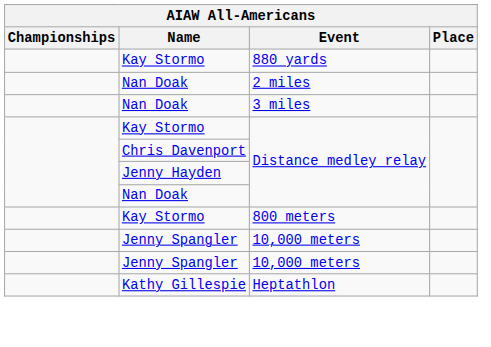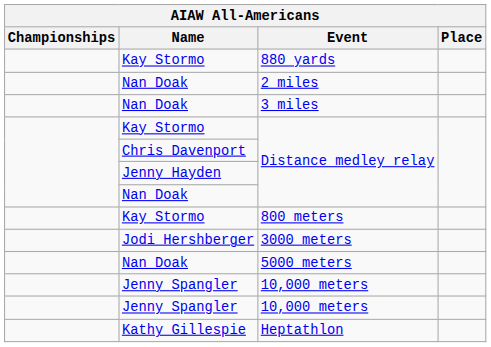+ row: (188, 240)
+ row: (155, 263)
